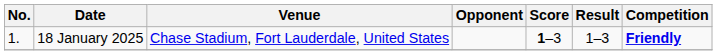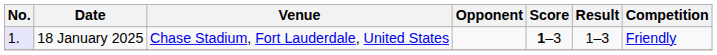(14, 38) no background -> (14, 38) lavender background
(653, 38) bold -> (651, 38) normal
